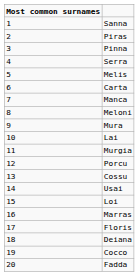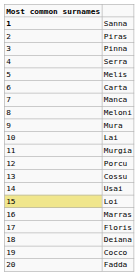(9, 23) normal -> (9, 23) bold
(11, 201) no background -> (11, 201) khaki background
